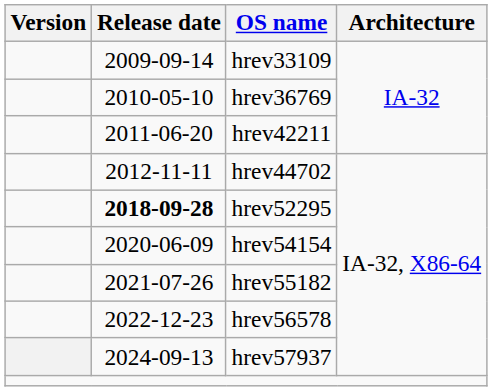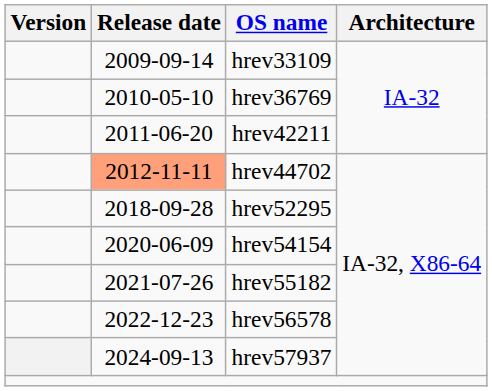(159, 171) no background -> (159, 171) lightsalmon background
(159, 208) bold -> (159, 208) normal
